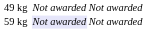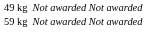(59, 22) lavender background -> (59, 22) no background
